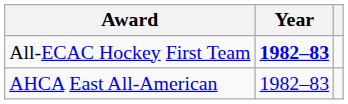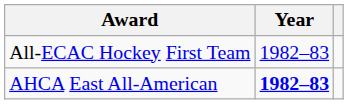(294, 51) bold -> (294, 51) normal
(294, 83) normal -> (294, 83) bold
